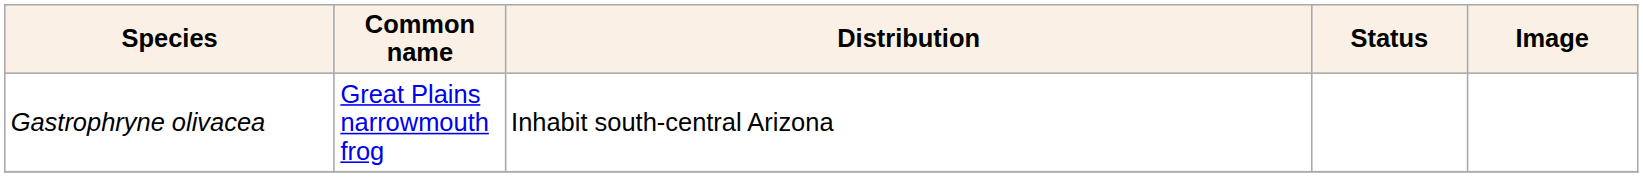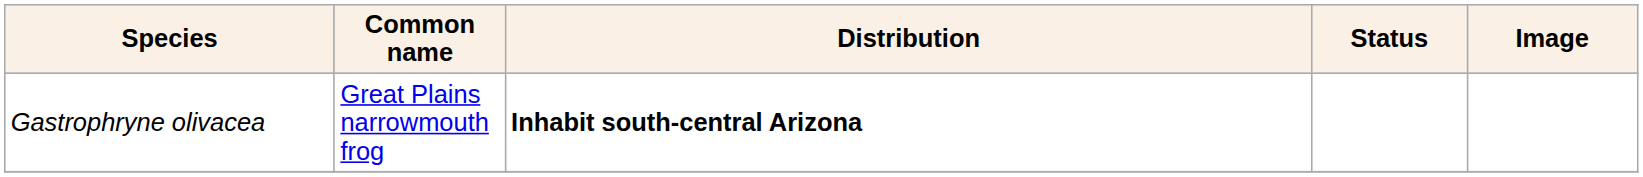(672, 122) normal -> (687, 122) bold
